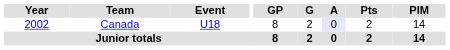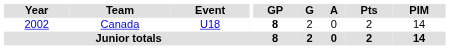(275, 24) normal -> (275, 24) bold
(334, 24) lavender background -> (334, 24) no background
